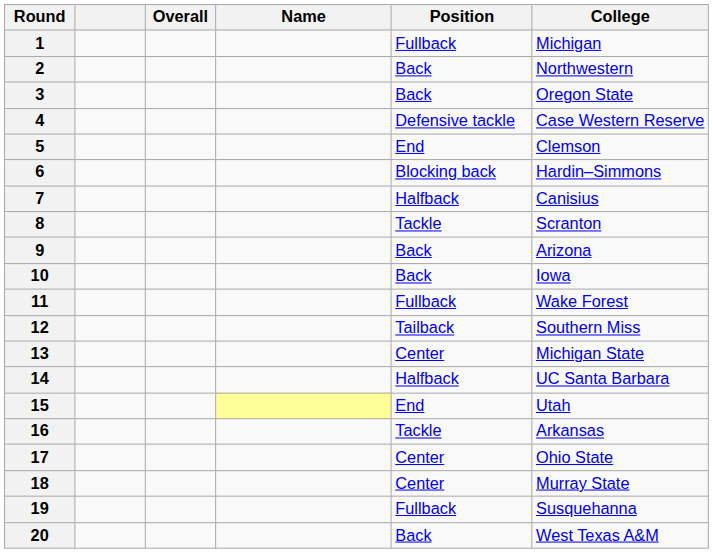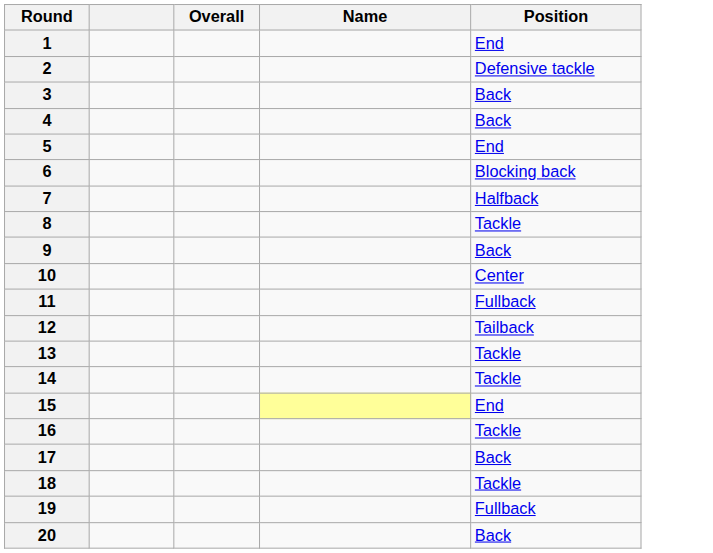- column: (620, 17)
(426, 43) Fullback -> (489, 43) End
(413, 69) Back -> (535, 69) Defensive tackle
(455, 120) Defensive tackle -> (493, 120) Back
(413, 276) Back -> (499, 276) Center
(420, 353) Center -> (498, 353) Tackle
(427, 379) Halfback -> (498, 379) Tackle
(420, 457) Center -> (493, 457) Back
(420, 483) Center -> (498, 483) Tackle
